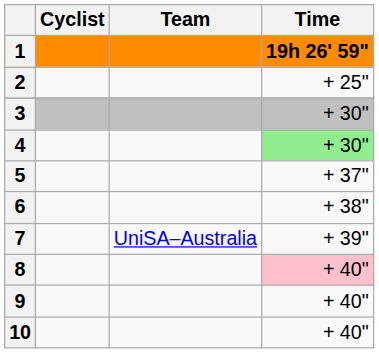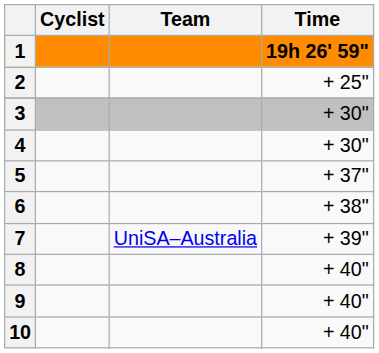(346, 144) lightgreen background -> (346, 144) no background
(346, 269) pink background -> (346, 269) no background
